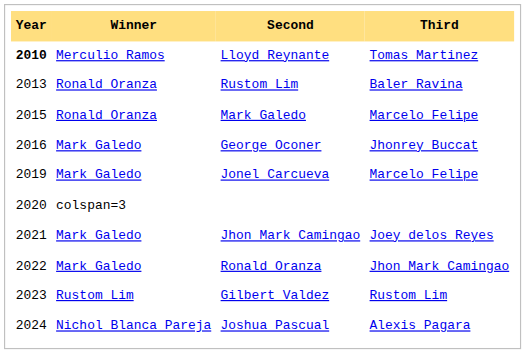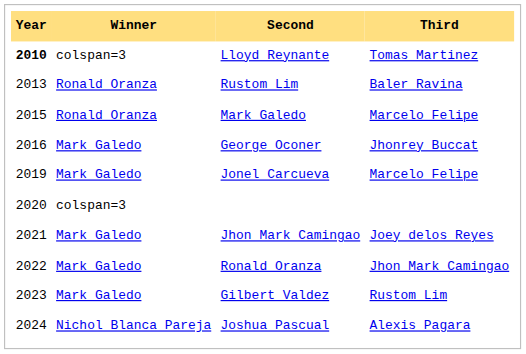(110, 55) Merculio Ramos -> (91, 55) colspan=3
(95, 296) Rustom Lim -> (99, 296) Mark Galedo
